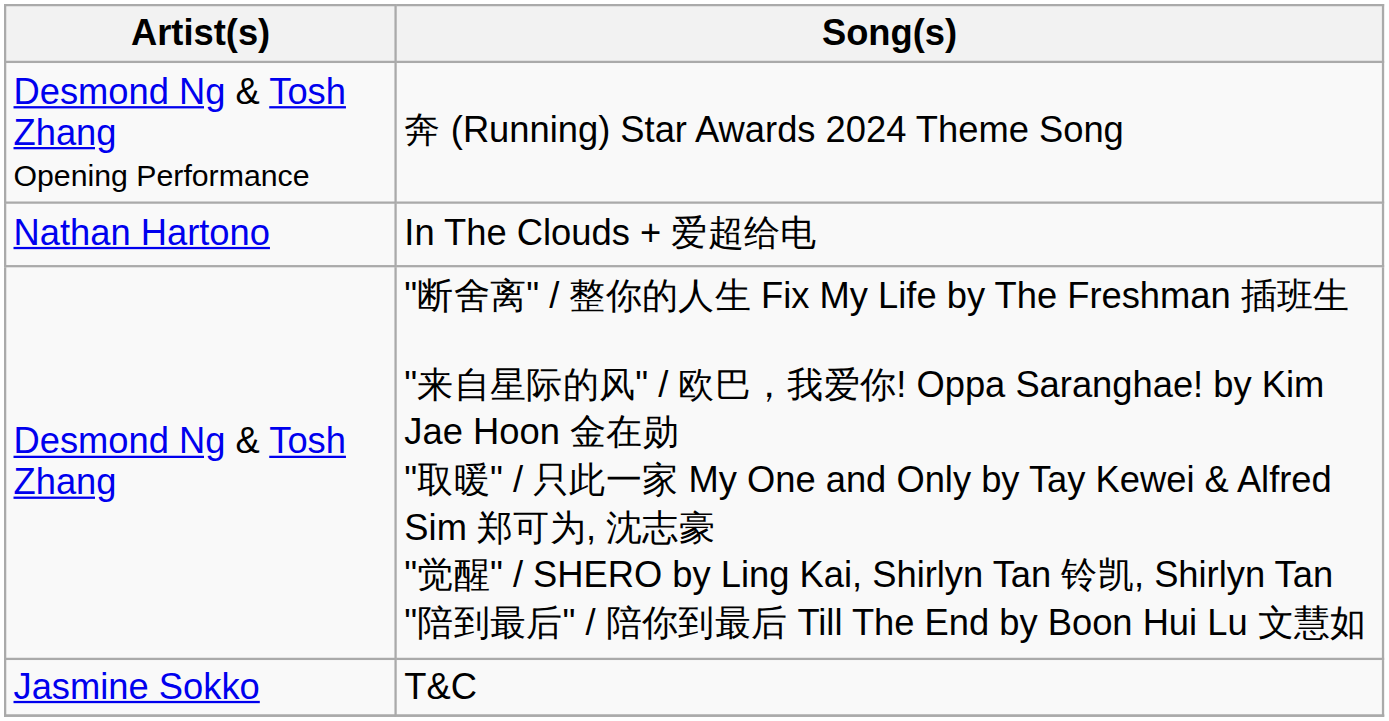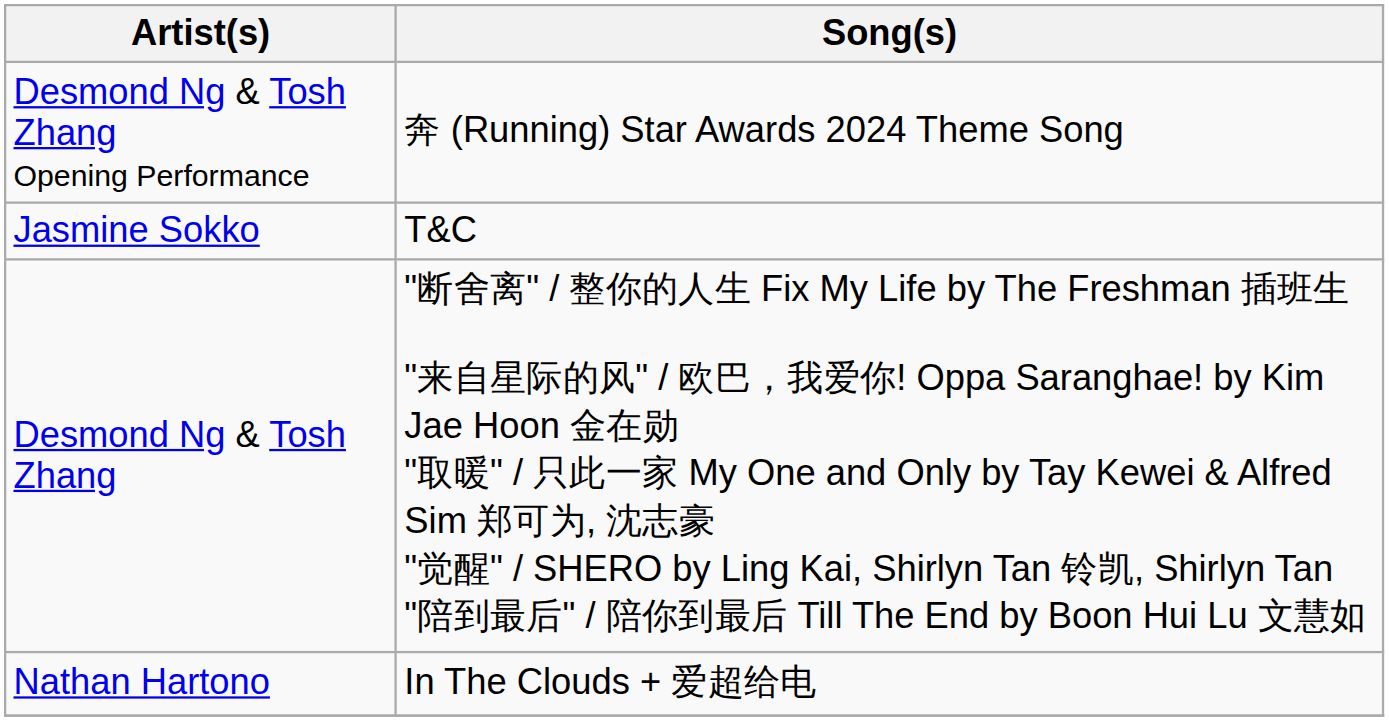rows swapped: (137, 685) <-> (142, 233)
